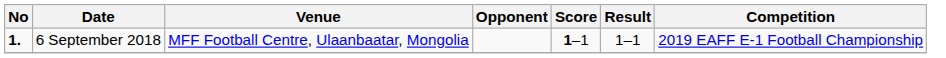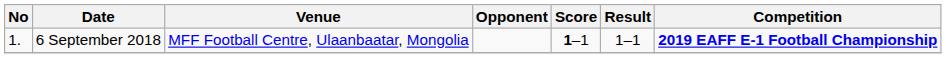(15, 40) bold -> (15, 40) normal
(791, 40) normal -> (798, 40) bold
